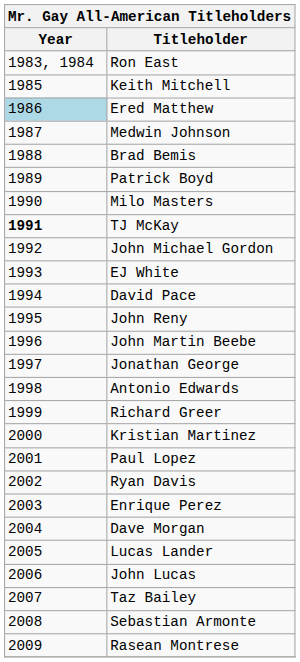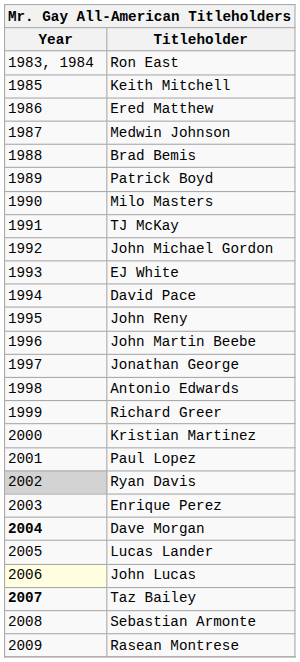(25, 109) lightblue background -> (25, 109) no background
(25, 226) bold -> (25, 226) normal
(25, 482) no background -> (25, 482) lightgrey background
(25, 529) normal -> (25, 529) bold
(25, 576) no background -> (25, 576) lightyellow background
(25, 599) normal -> (25, 599) bold
